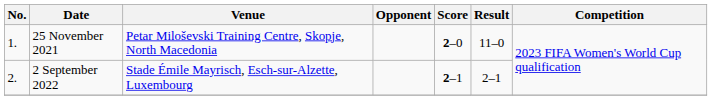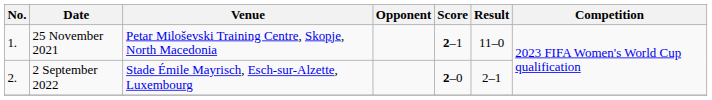(453, 42) 2–0 -> (453, 42) 2–1
(453, 77) 2–1 -> (453, 77) 2–0
